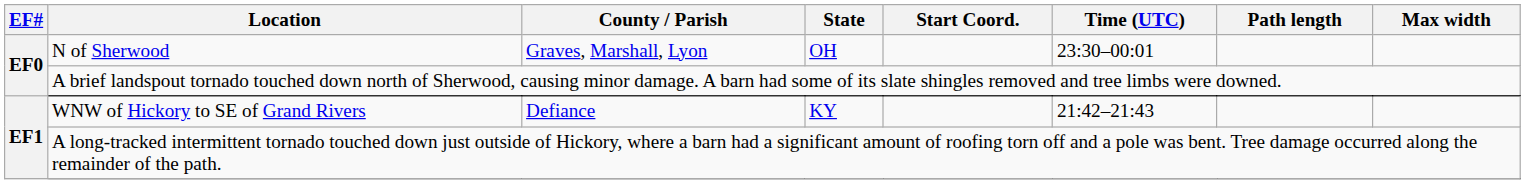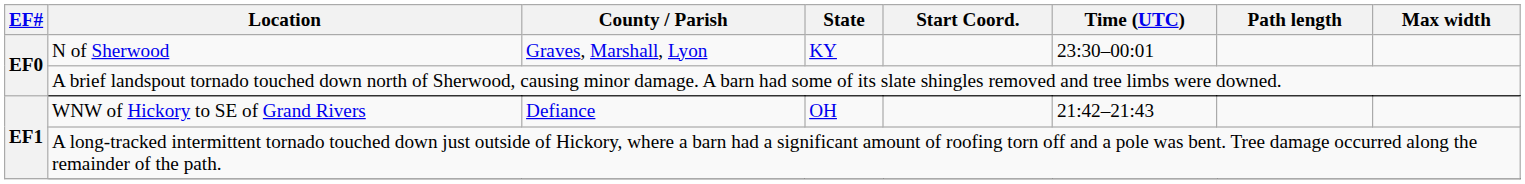(823, 50) OH -> (823, 50) KY
(823, 111) KY -> (823, 111) OH
